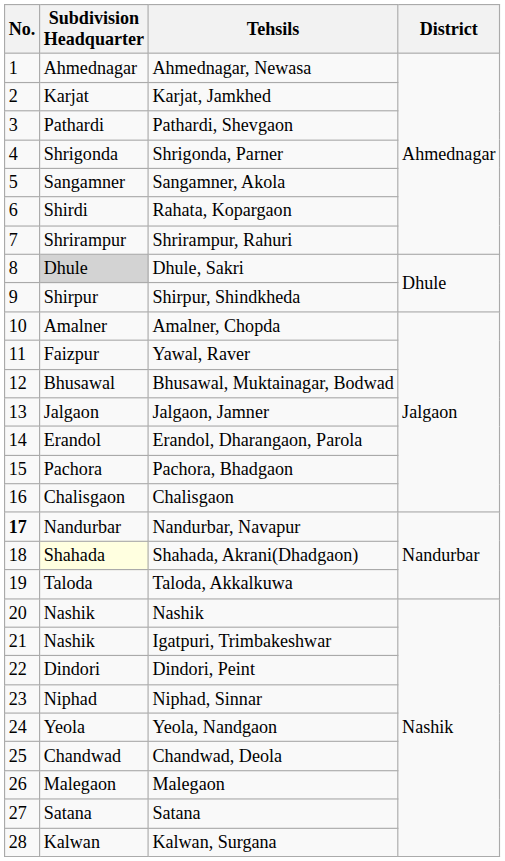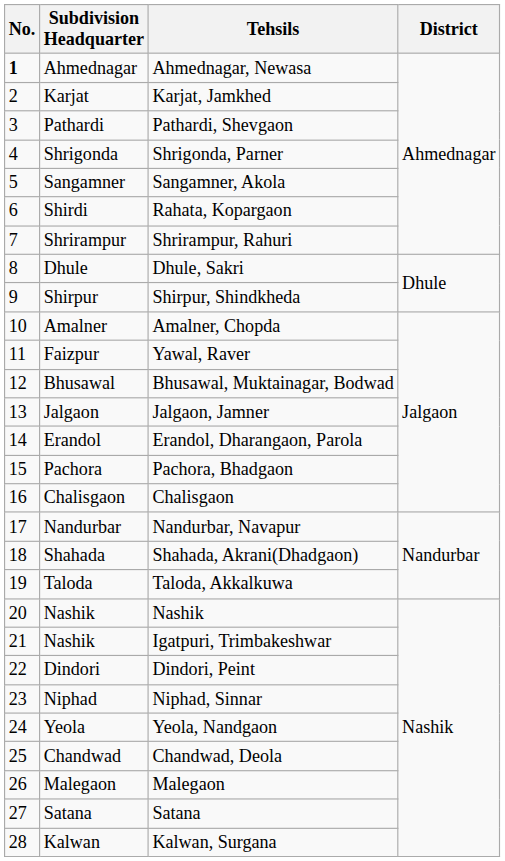(13, 67) normal -> (13, 67) bold
(66, 268) lightgrey background -> (66, 268) no background
(18, 526) bold -> (18, 526) normal
(74, 555) lightyellow background -> (74, 555) no background
